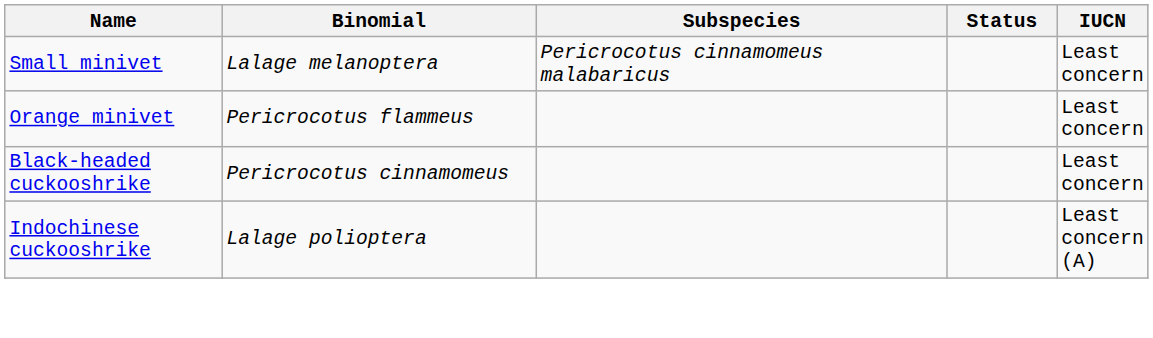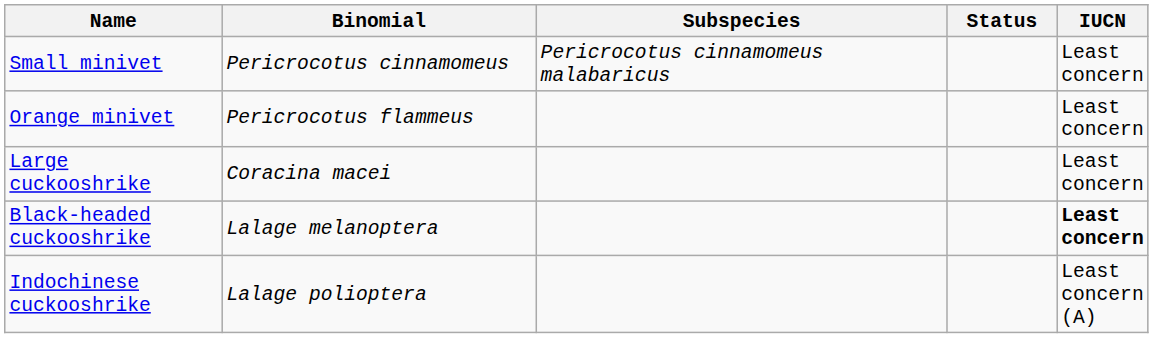(332, 64) Lalage melanoptera -> (368, 64) Pericrocotus cinnamomeus
+ row: (80, 173)
(368, 173) Pericrocotus cinnamomeus -> (332, 228) Lalage melanoptera
(1102, 173) normal -> (1102, 228) bold
